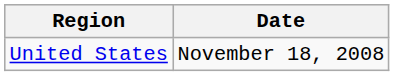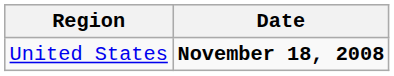(281, 54) normal -> (281, 54) bold
